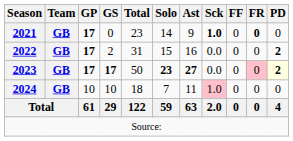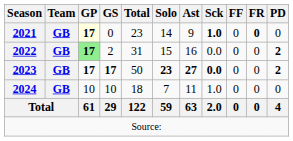(89, 32) no background -> (89, 32) lightyellow background
(89, 51) no background -> (89, 51) lightgreen background
(214, 70) normal -> (214, 70) bold
(257, 70) pink background -> (257, 70) no background
(278, 70) lightyellow background -> (278, 70) no background
(214, 88) pink background -> (214, 88) no background
